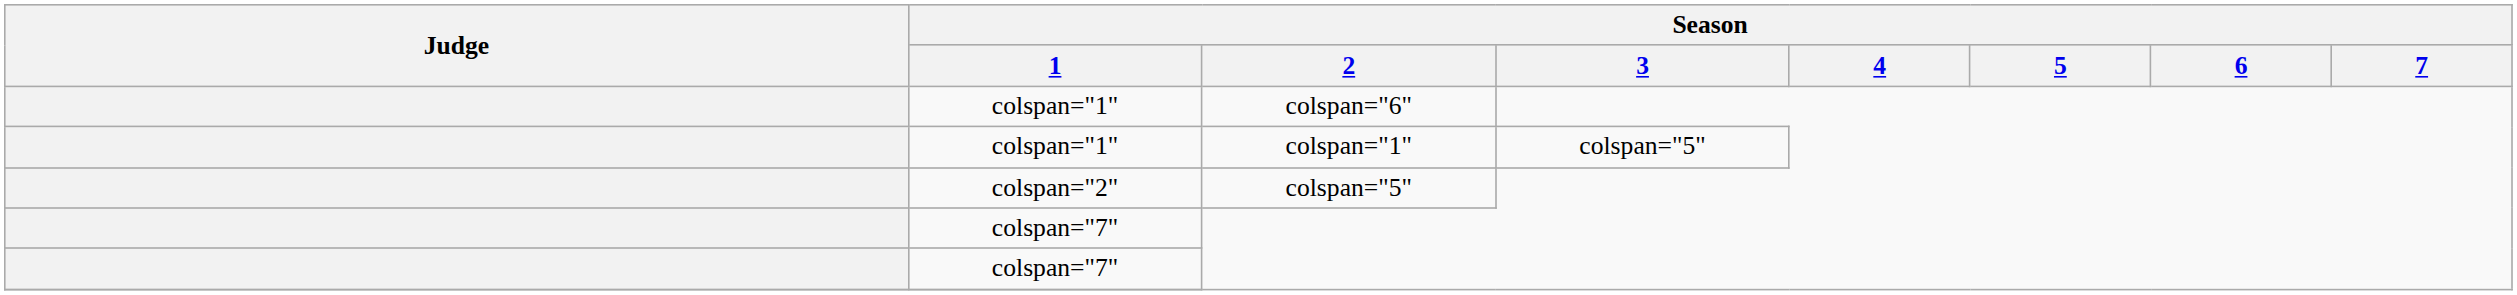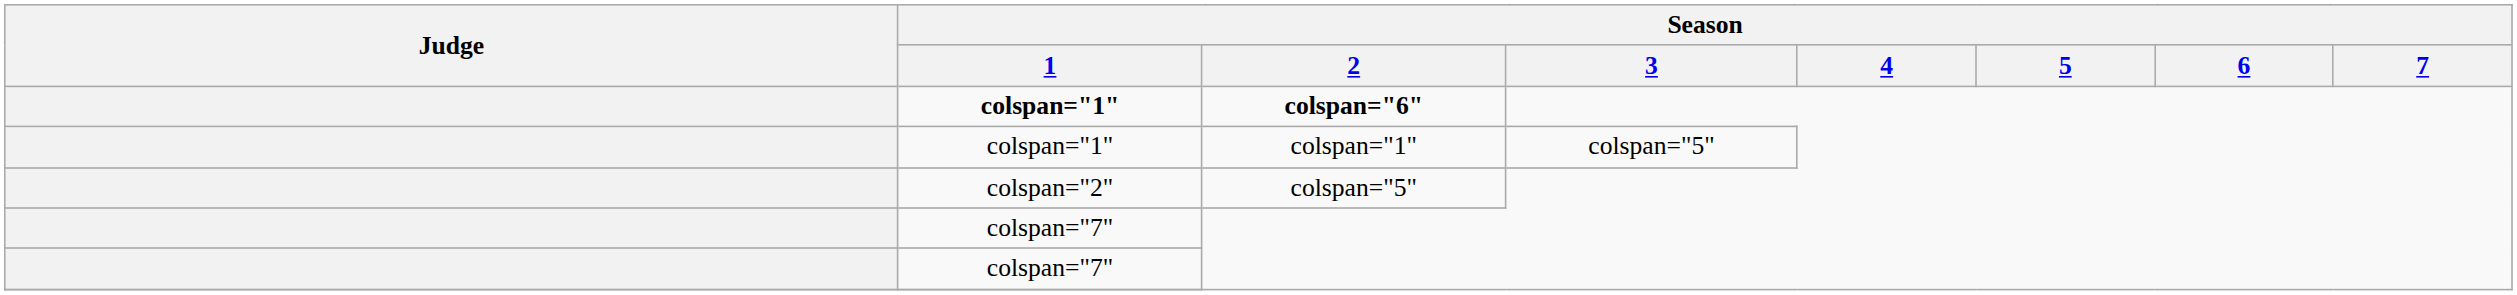(1055, 106) normal -> (1050, 106) bold
(1349, 106) normal -> (1354, 106) bold
